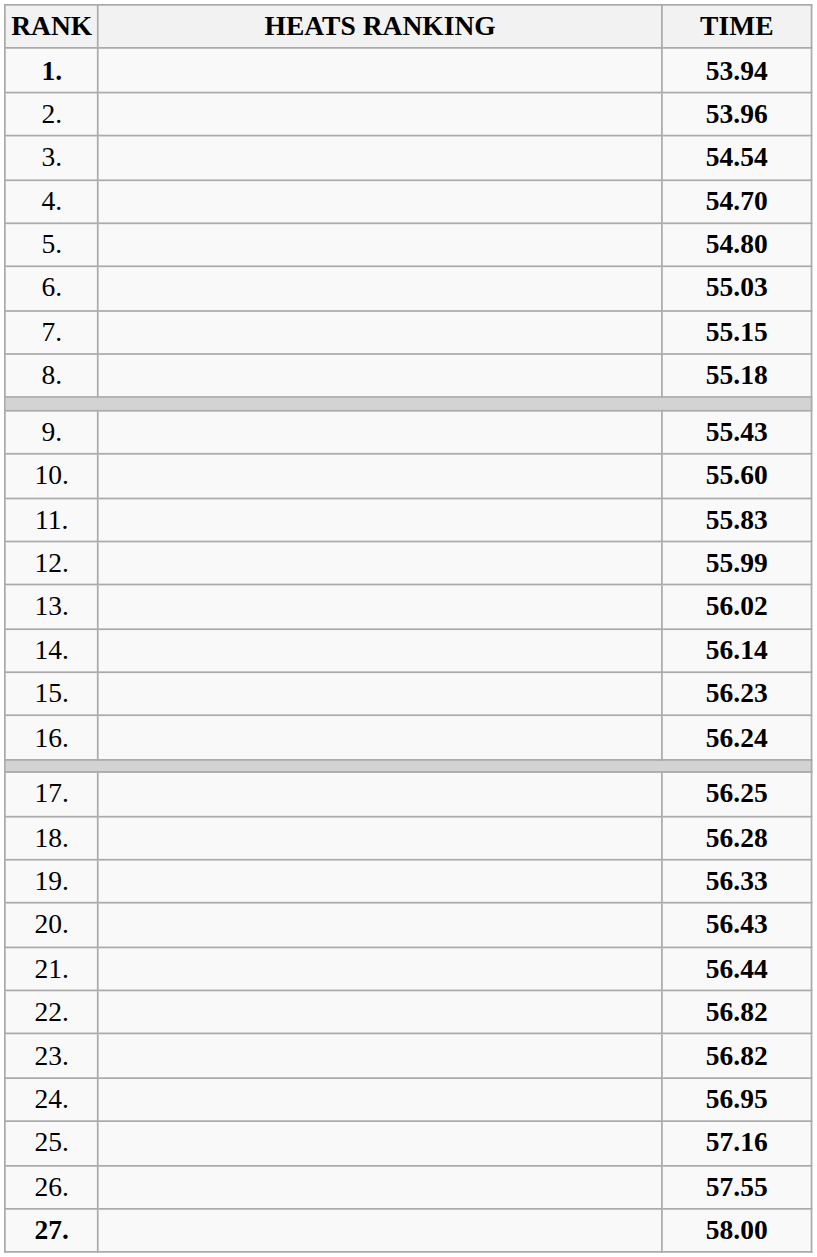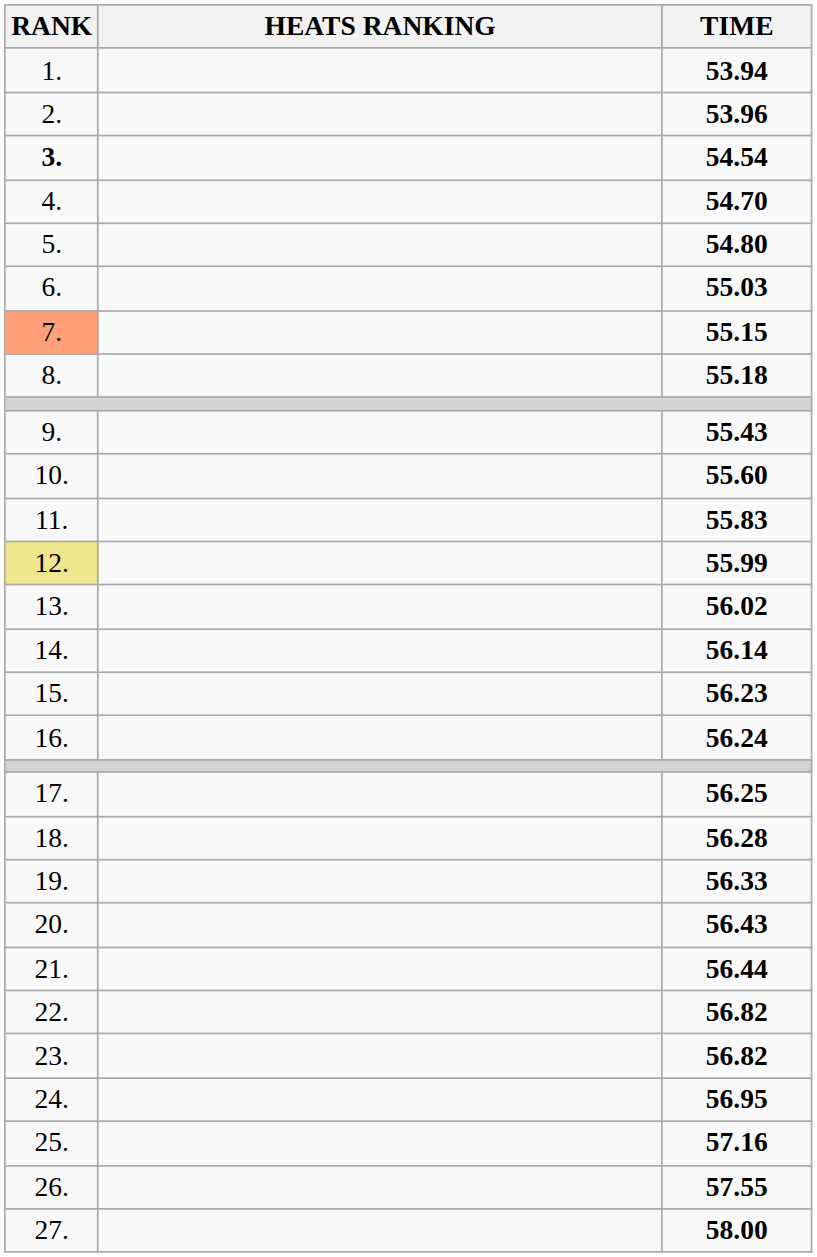(52, 69) bold -> (52, 69) normal
(52, 157) normal -> (52, 157) bold
(52, 331) no background -> (52, 331) lightsalmon background
(52, 562) no background -> (52, 562) khaki background
(52, 1230) bold -> (52, 1230) normal
